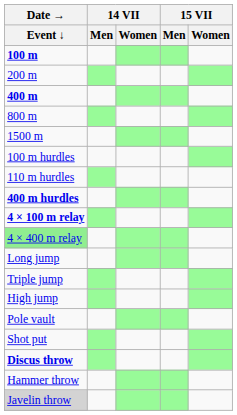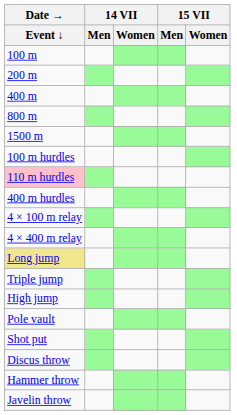(22, 56) bold -> (22, 56) normal
(22, 96) bold -> (22, 96) normal
(41, 177) no background -> (41, 177) pink background
(43, 198) bold -> (41, 198) normal
(46, 218) bold -> (45, 218) normal
(45, 238) lightgreen background -> (45, 238) no background
(33, 258) no background -> (33, 258) khaki background
(40, 360) bold -> (38, 360) normal
(39, 401) lightgrey background -> (39, 401) no background
